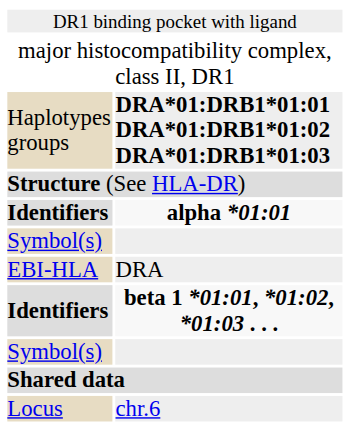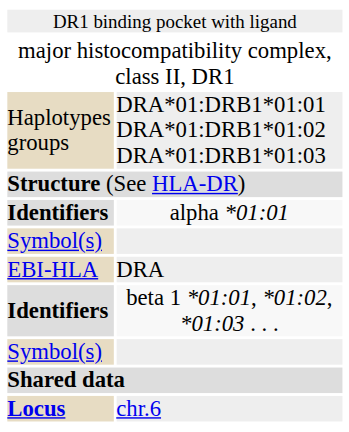(223, 130) bold -> (221, 130) normal
(229, 213) bold -> (229, 213) normal
(229, 311) bold -> (229, 311) normal
(35, 408) normal -> (36, 408) bold
